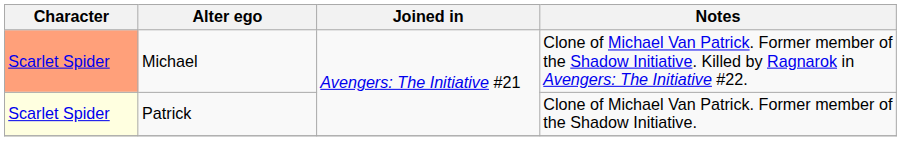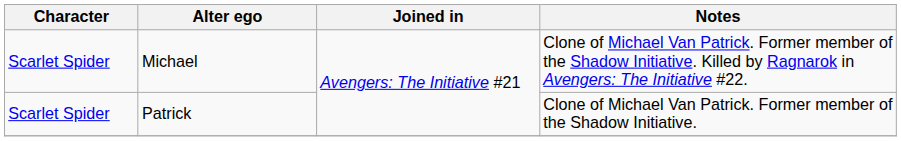(59, 61) lightsalmon background -> (59, 61) no background
(59, 114) lightyellow background -> (59, 114) no background
